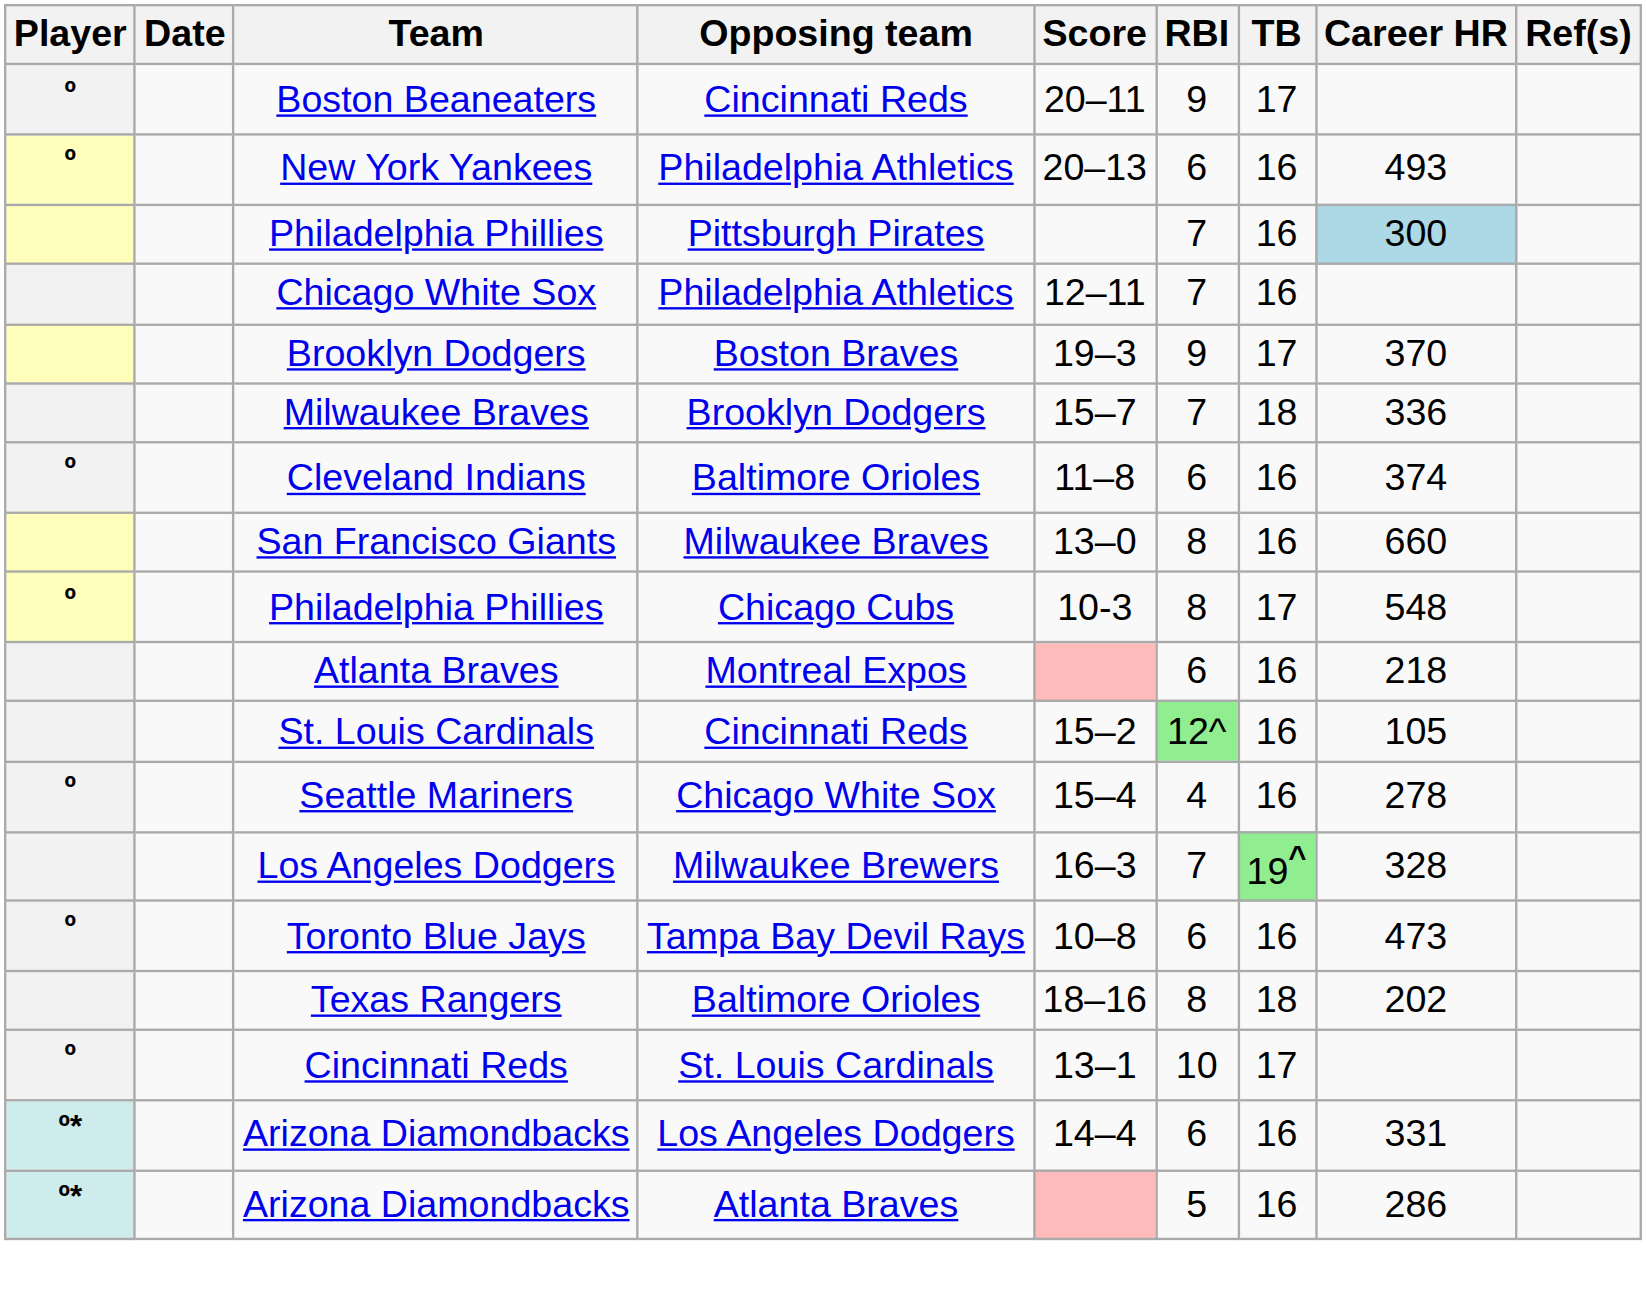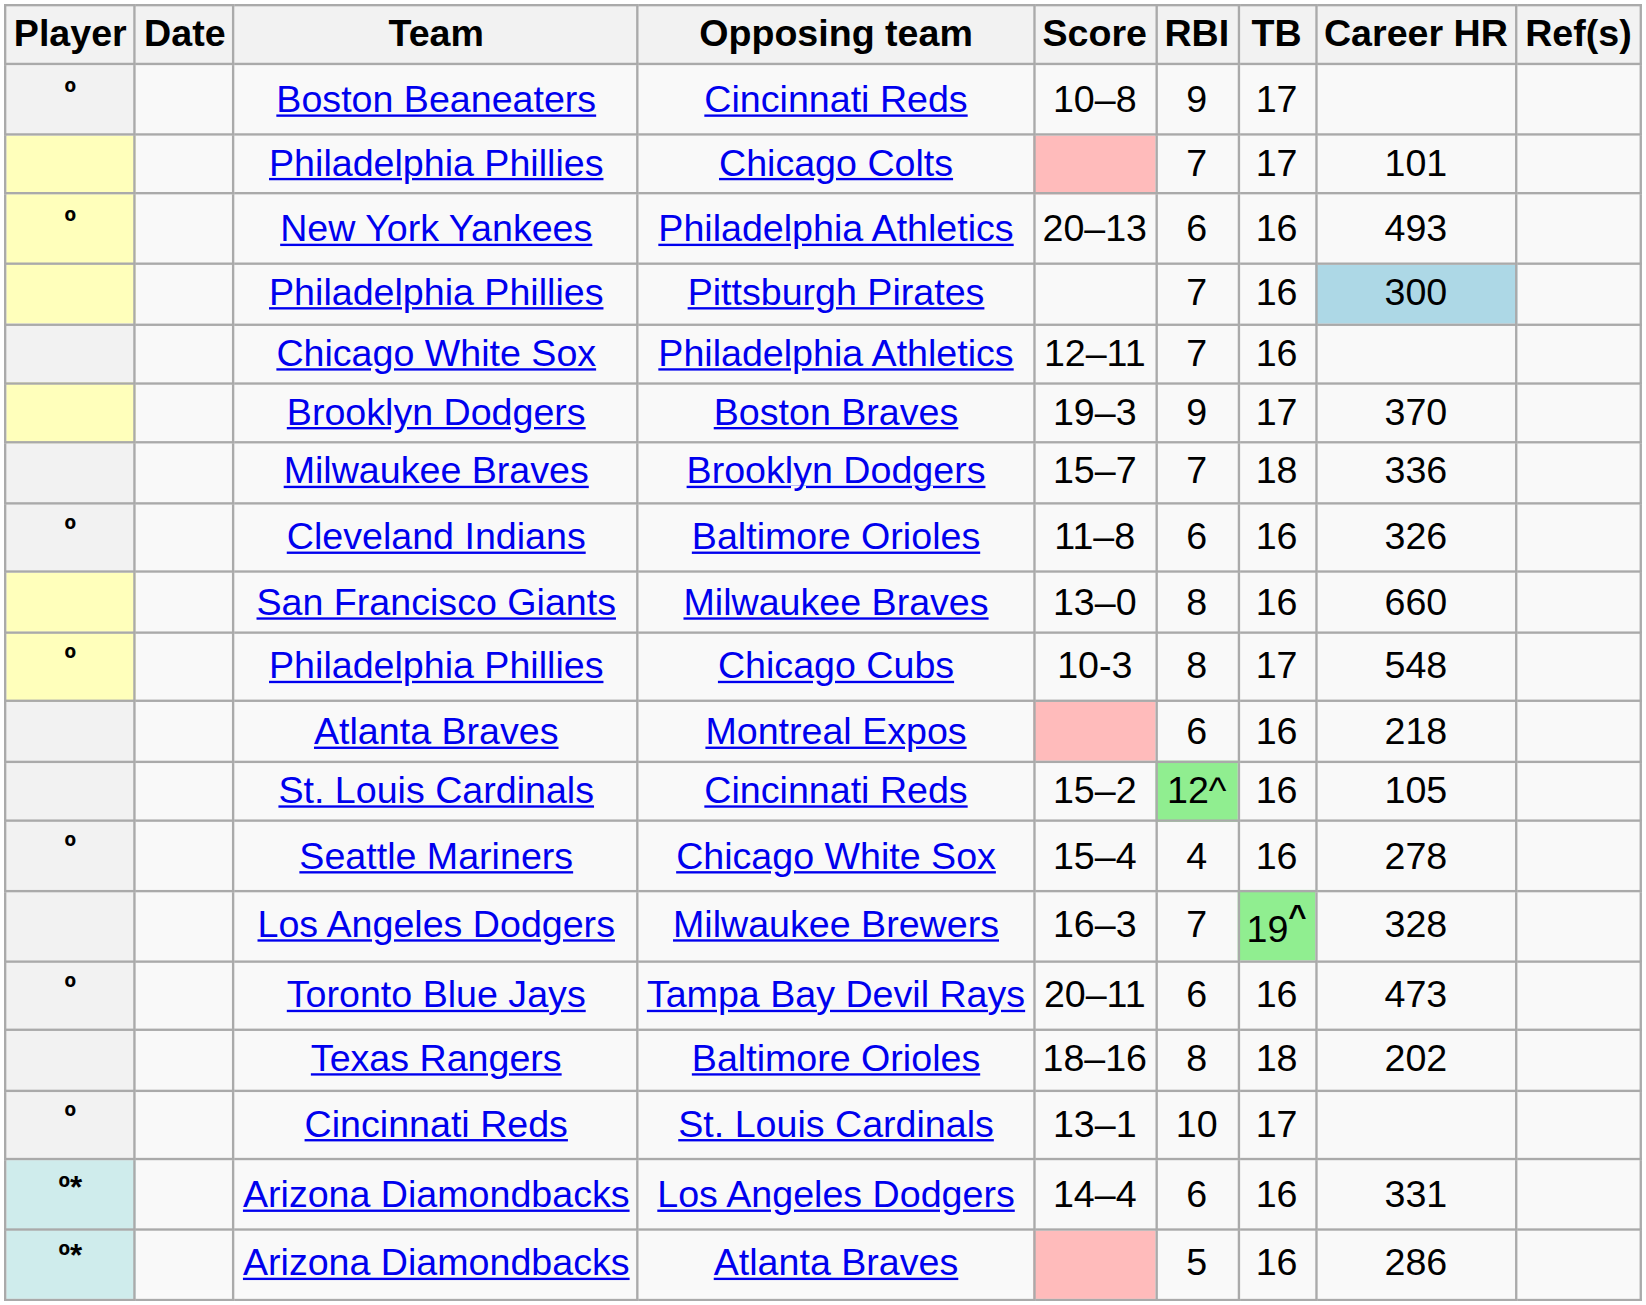(1095, 99) 20–11 -> (1095, 99) 10–8
+ row: (436, 163)
(1416, 477) 374 -> (1416, 536) 326
(1095, 935) 10–8 -> (1095, 994) 20–11
